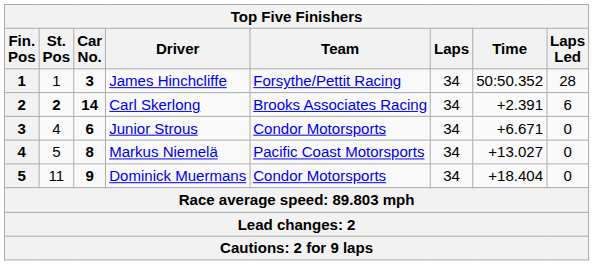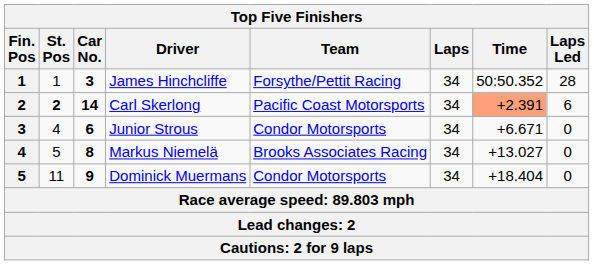(340, 105) Brooks Associates Racing -> (339, 105) Pacific Coast Motorsports
(520, 105) no background -> (520, 105) lightsalmon background
(339, 153) Pacific Coast Motorsports -> (340, 153) Brooks Associates Racing
